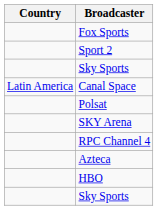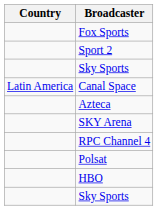(93, 104) Polsat -> (95, 104) Azteca
(95, 159) Azteca -> (93, 159) Polsat
